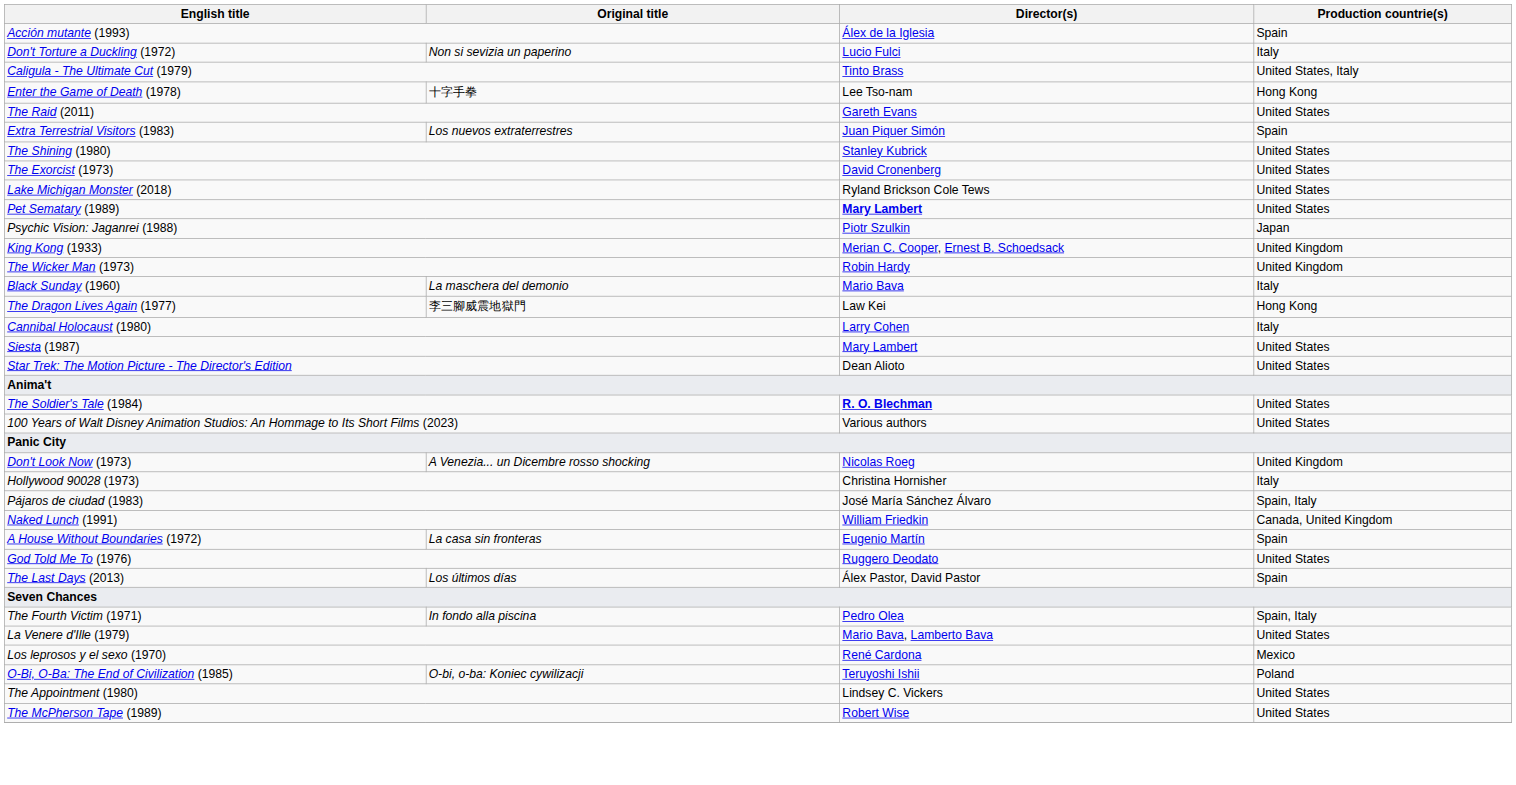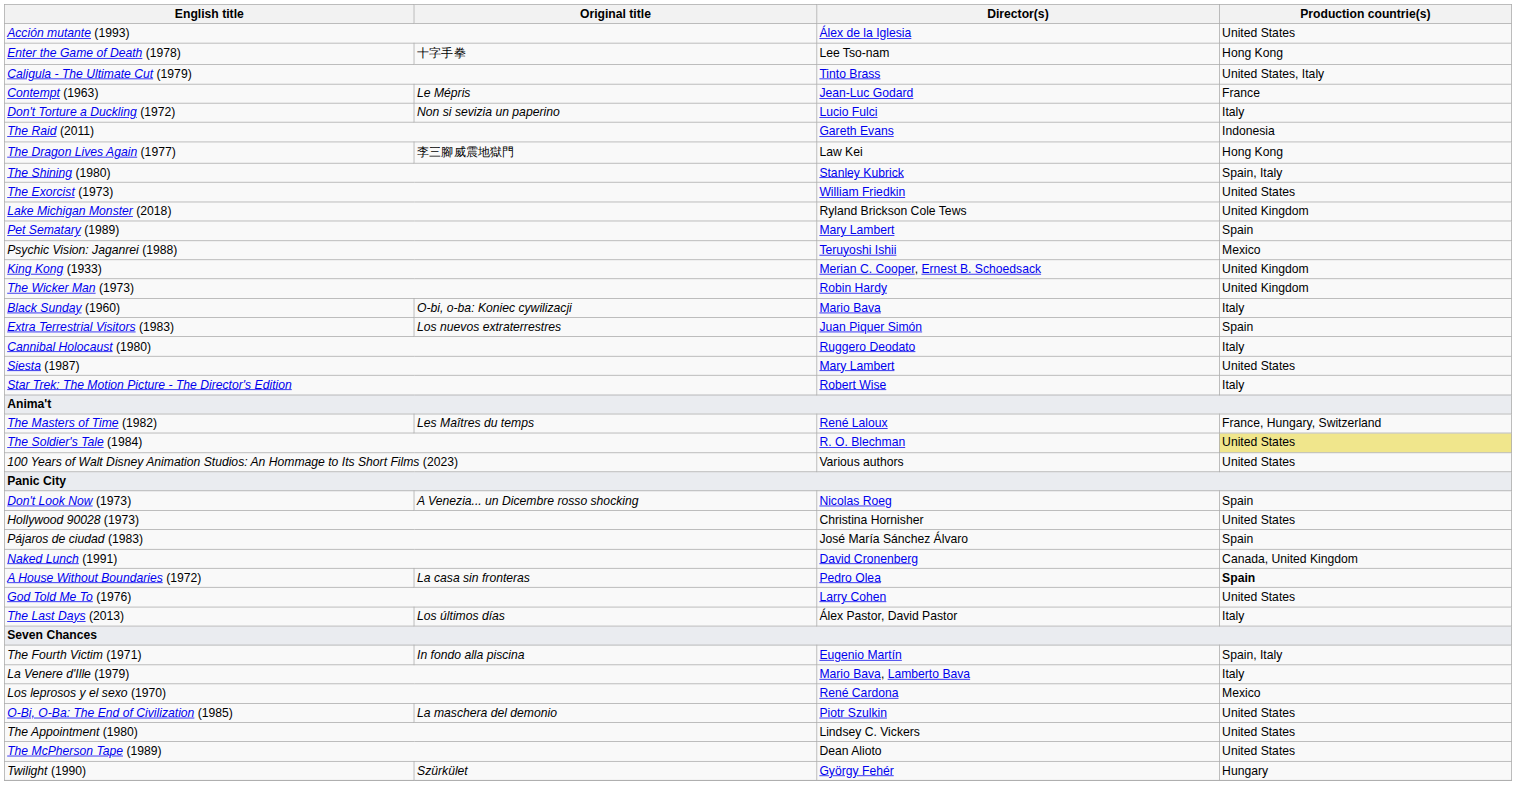(1272, 33) Spain -> (1259, 33) United States
rows swapped: (91, 52) <-> (94, 92)
+ row: (53, 93)
(1293, 112) United States -> (1248, 132) Indonesia
rows swapped: (91, 132) <-> (91, 306)
(1293, 151) United States -> (1252, 172) Spain, Italy
(892, 170) David Cronenberg -> (862, 192) William Friedkin
(1293, 189) United States -> (1265, 211) United Kingdom
(882, 209) bold -> (857, 230) normal
(1293, 209) United States -> (1238, 230) Spain
(876, 228) Piotr Szulkin -> (858, 250) Teruyoshi Ishii
(1273, 228) Japan -> (1241, 250) Mexico
(499, 286) La maschera del demonio -> (494, 307) O-bi, o-ba: Koniec cywilizacji
(876, 327) Larry Cohen -> (867, 346) Ruggero Deodato
(873, 365) Dean Alioto -> (853, 385) Robert Wise
(1293, 365) United States -> (1233, 385) Italy
+ row: (82, 423)
(887, 404) bold -> (862, 442) normal
(1293, 404) no background -> (1259, 442) khaki background
(1300, 462) United Kingdom -> (1238, 500) Spain
(1268, 481) Italy -> (1259, 520) United States
(1287, 500) Spain, Italy -> (1238, 539) Spain
(885, 520) William Friedkin -> (869, 558) David Cronenberg
(884, 539) Eugenio Martín -> (850, 577) Pedro Olea
(1272, 539) normal -> (1239, 577) bold
(890, 558) Ruggero Deodato -> (853, 597) Larry Cohen
(1272, 577) Spain -> (1233, 616) Italy
(873, 616) Pedro Olea -> (861, 655) Eugenio Martín
(1293, 635) United States -> (1233, 674) Italy
(506, 674) O-bi, o-ba: Koniec cywilizacji -> (487, 712) La maschera del demonio
(881, 674) Teruyoshi Ishii -> (853, 712) Piotr Szulkin
(1275, 674) Poland -> (1259, 712) United States
(876, 712) Robert Wise -> (850, 751) Dean Alioto
+ row: (47, 770)
